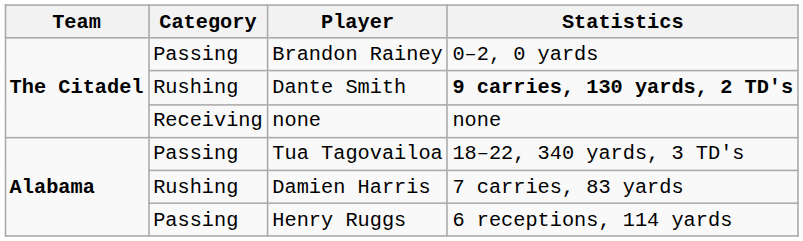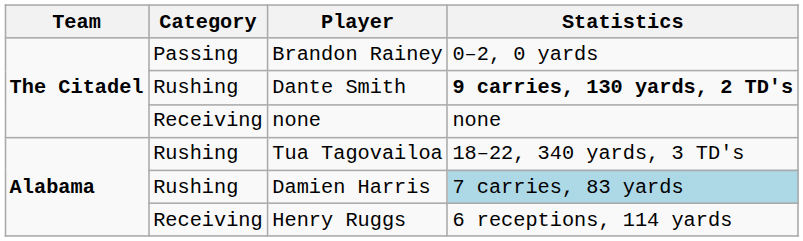(196, 154) Passing -> (196, 154) Rushing
(568, 187) no background -> (568, 187) lightblue background
(196, 220) Passing -> (208, 220) Receiving
